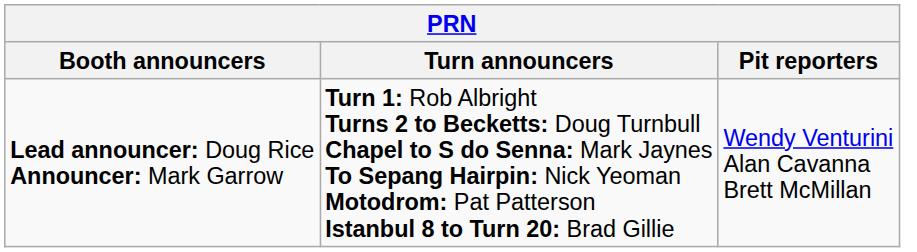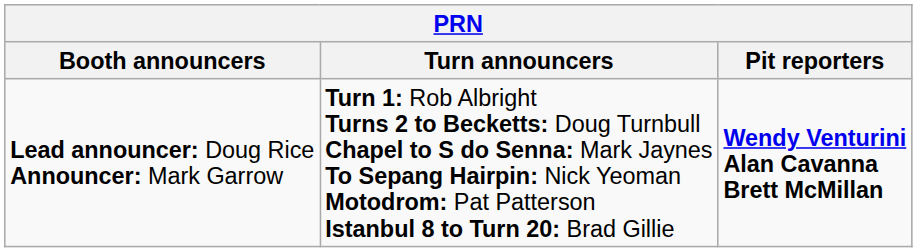(808, 163) normal -> (815, 163) bold
